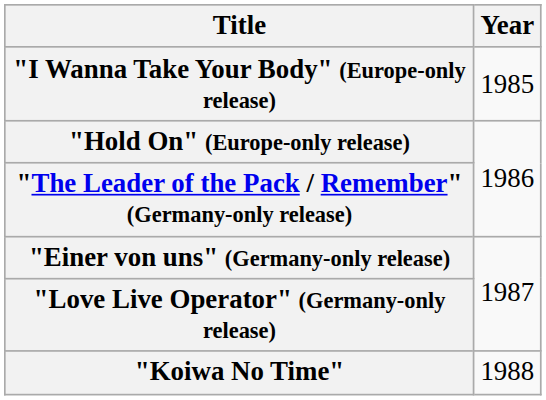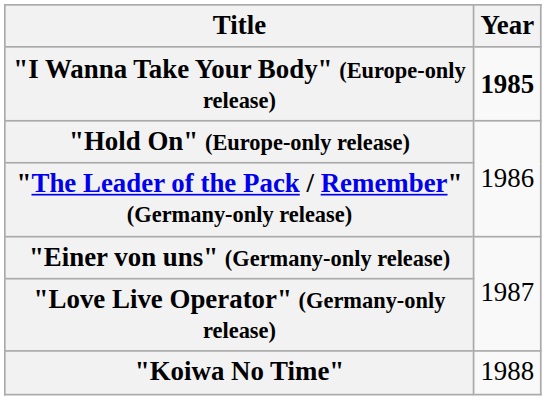(507, 83) normal -> (507, 83) bold
